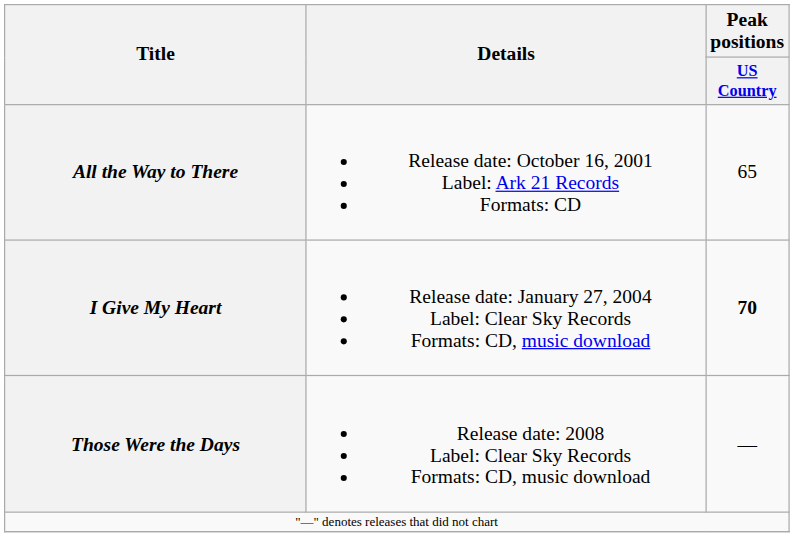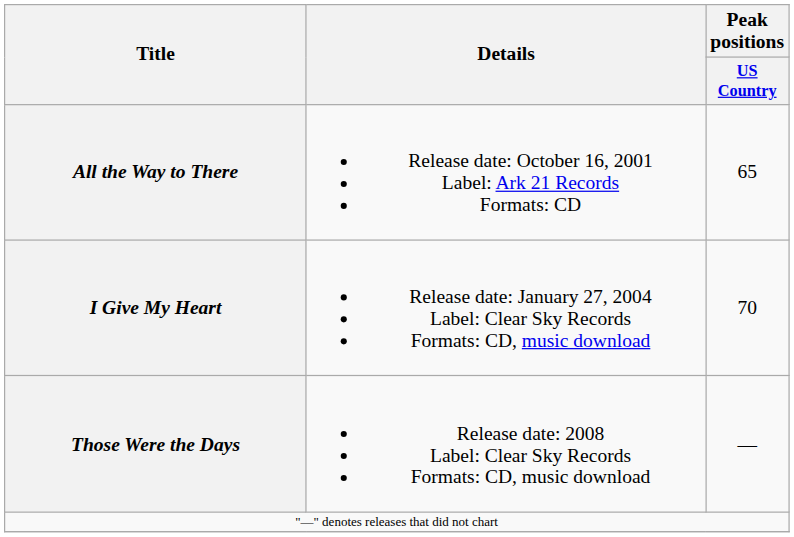(747, 307) bold -> (747, 307) normal
